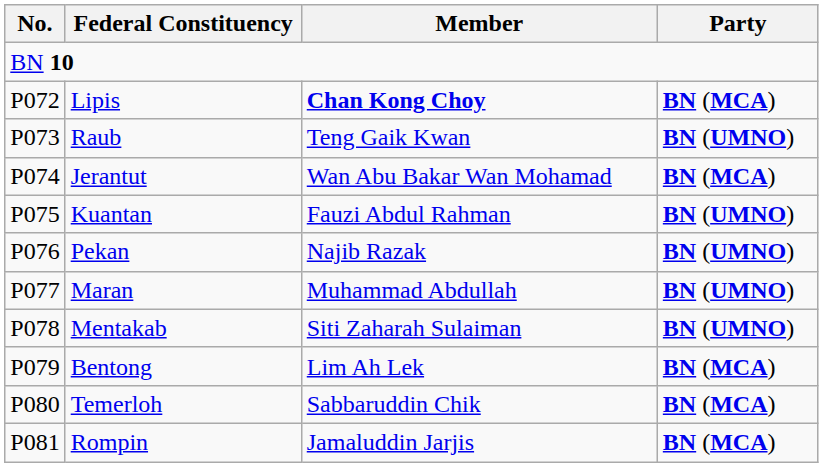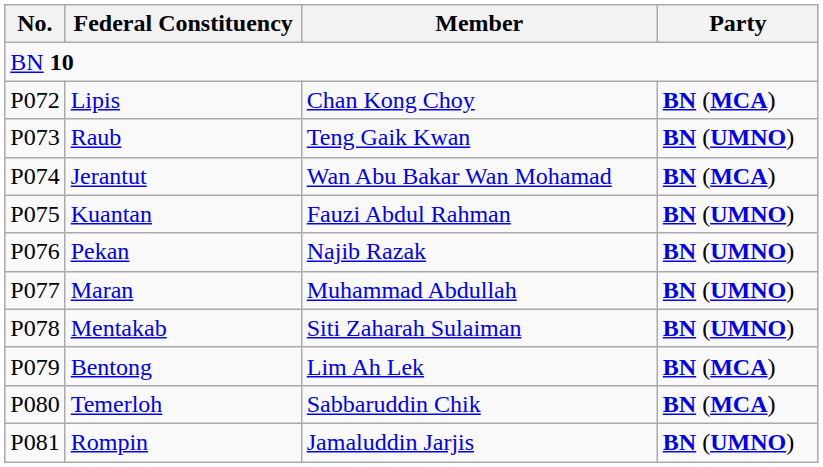(396, 99) bold -> (391, 99) normal
(719, 442) BN (MCA) -> (728, 442) BN (UMNO)
